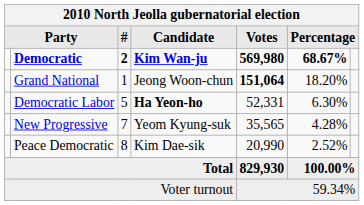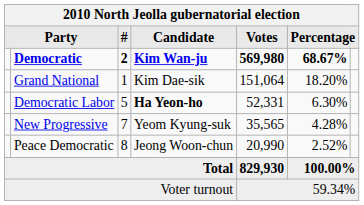(184, 80) Jeong Woon-chun -> (169, 80) Kim Dae-sik
(262, 80) bold -> (262, 80) normal
(169, 146) Kim Dae-sik -> (184, 146) Jeong Woon-chun
